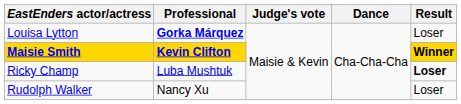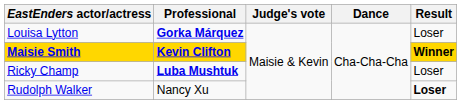(194, 71) normal -> (197, 71) bold
(430, 71) bold -> (428, 71) normal
(428, 90) normal -> (430, 90) bold
